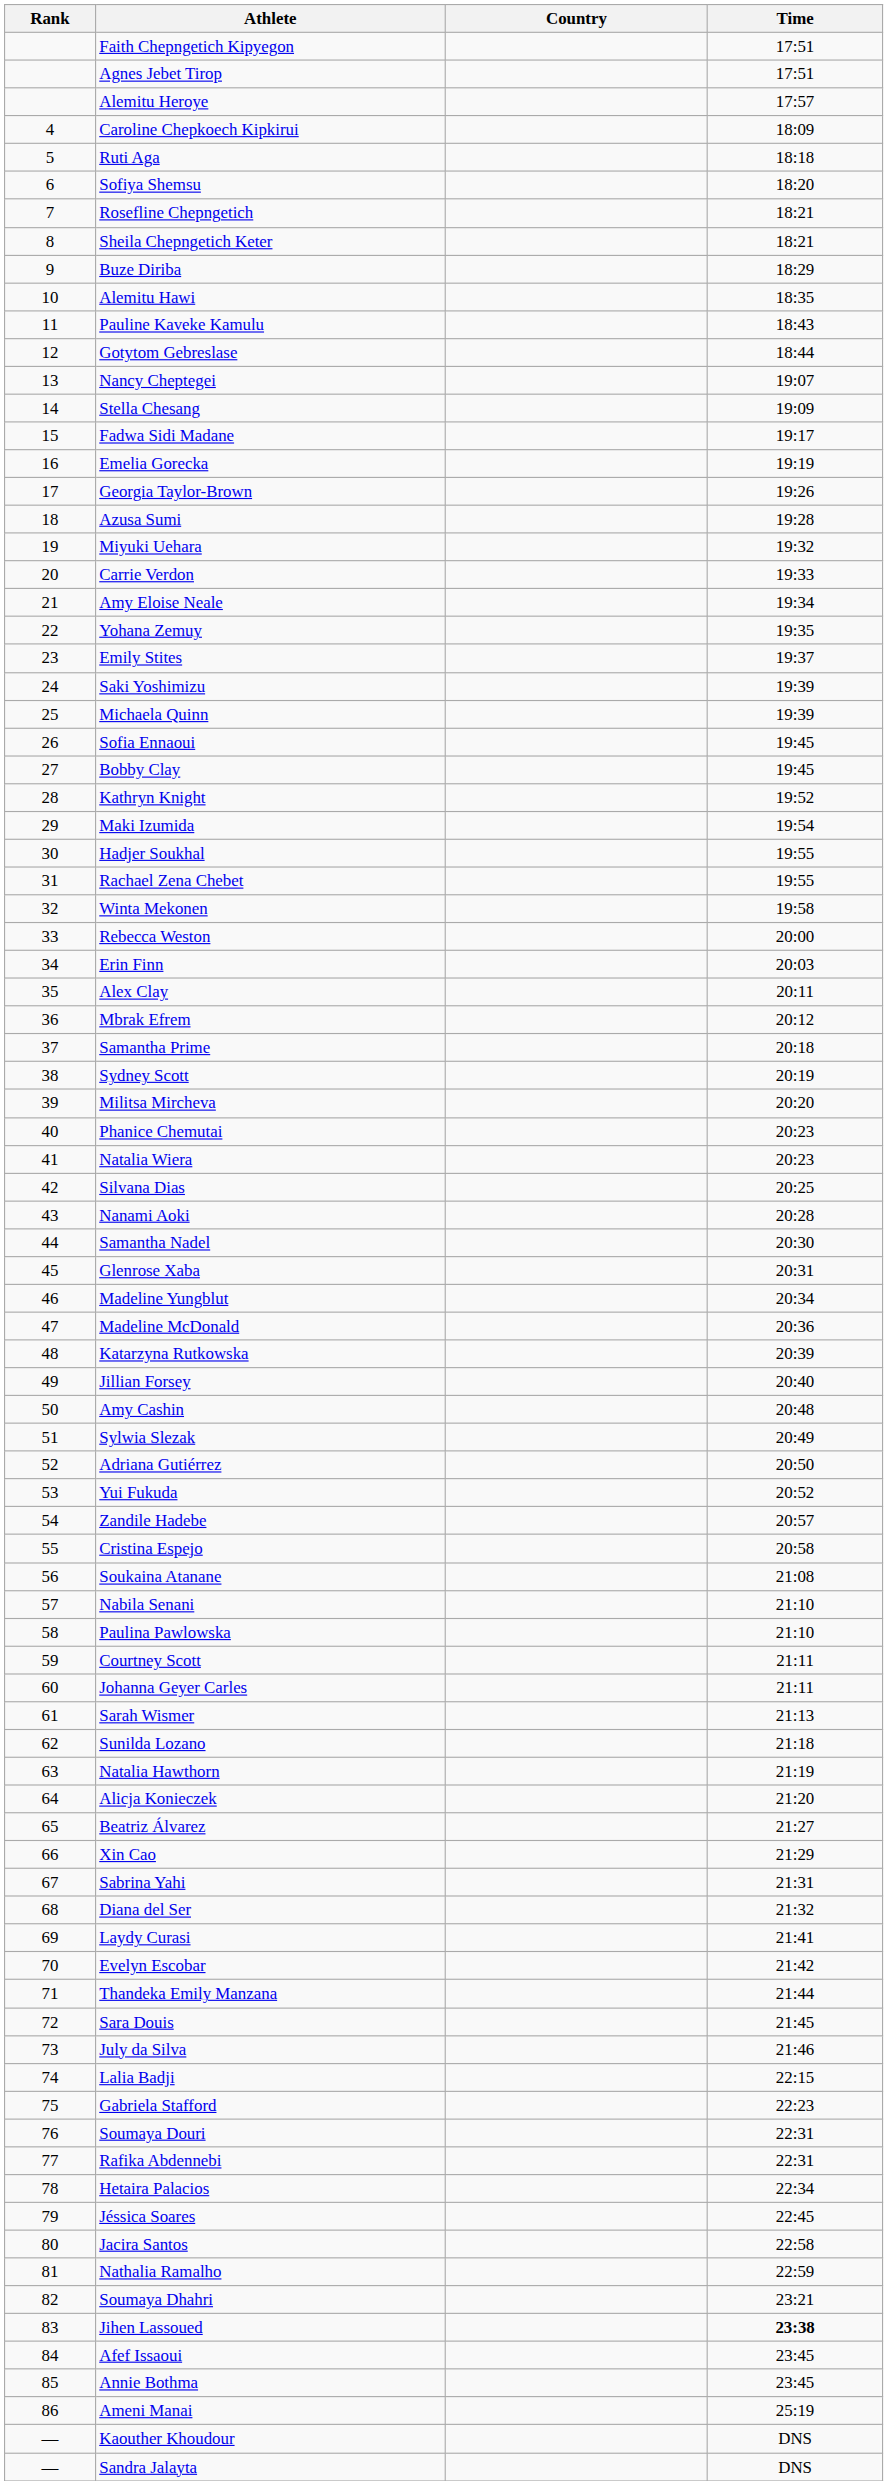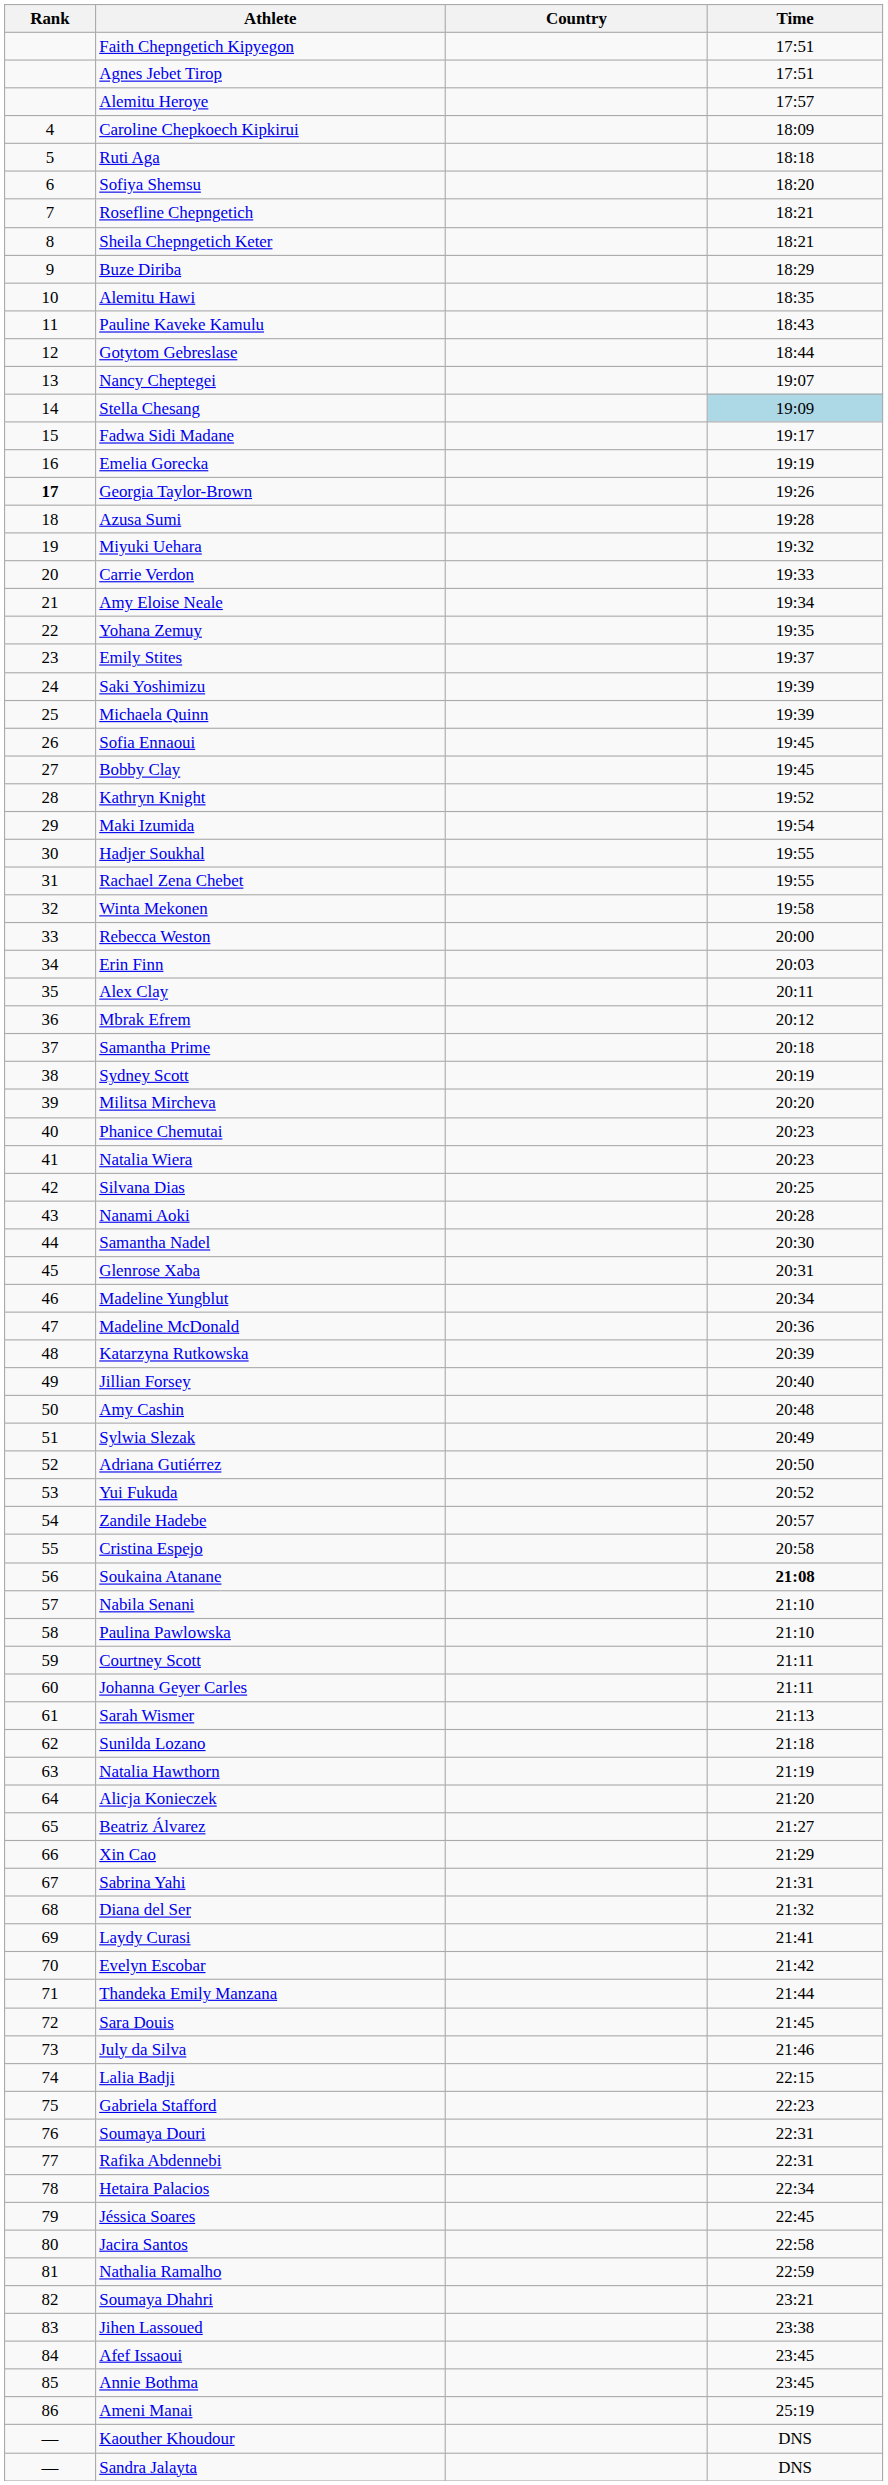(795, 408) no background -> (795, 408) lightblue background
(50, 491) normal -> (50, 491) bold
(795, 1576) normal -> (795, 1576) bold
(795, 2327) bold -> (795, 2327) normal
